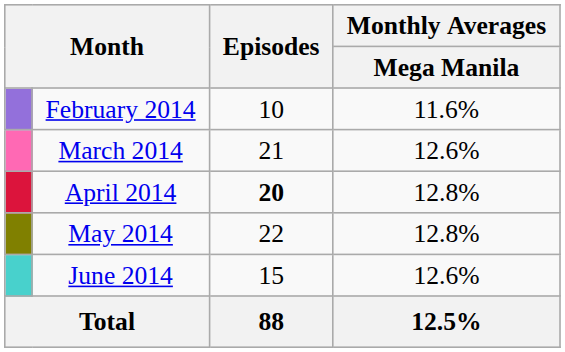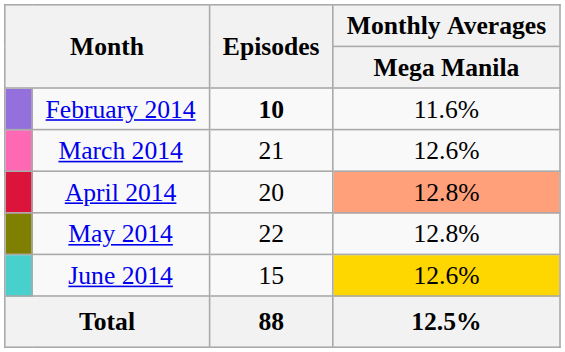(271, 109) normal -> (271, 109) bold
(271, 192) bold -> (271, 192) normal
(446, 192) no background -> (446, 192) lightsalmon background
(446, 275) no background -> (446, 275) gold background
